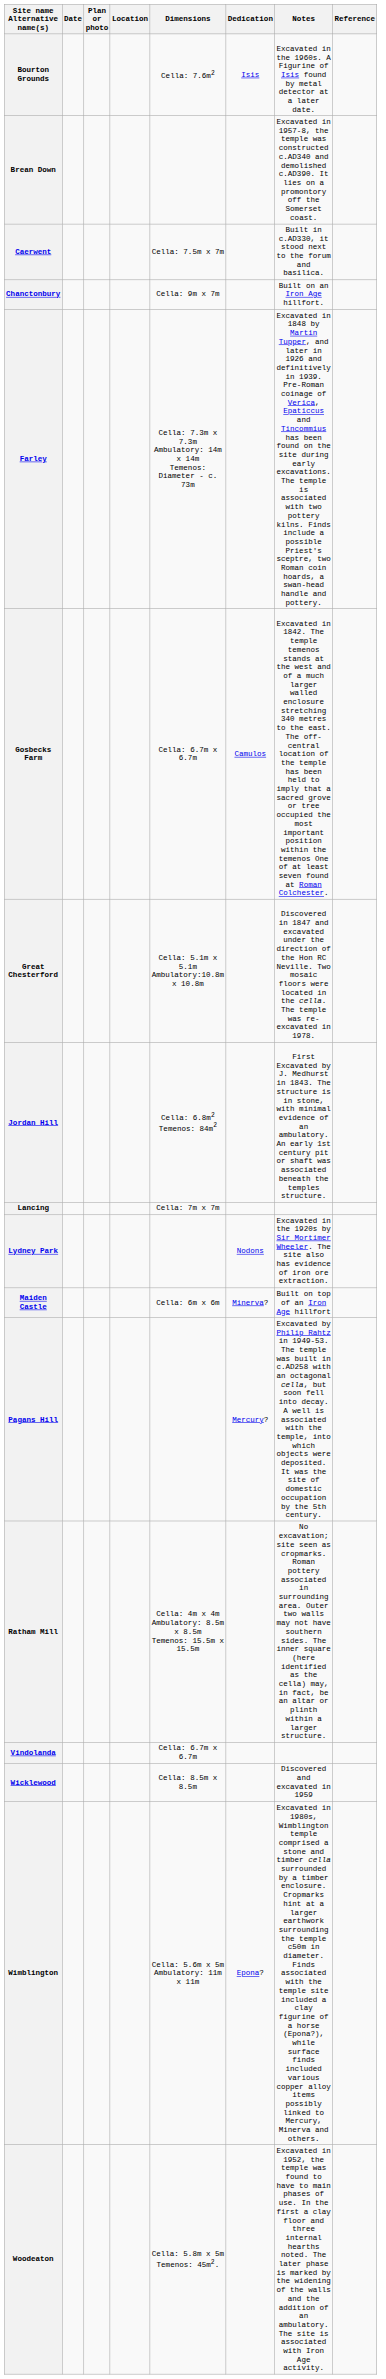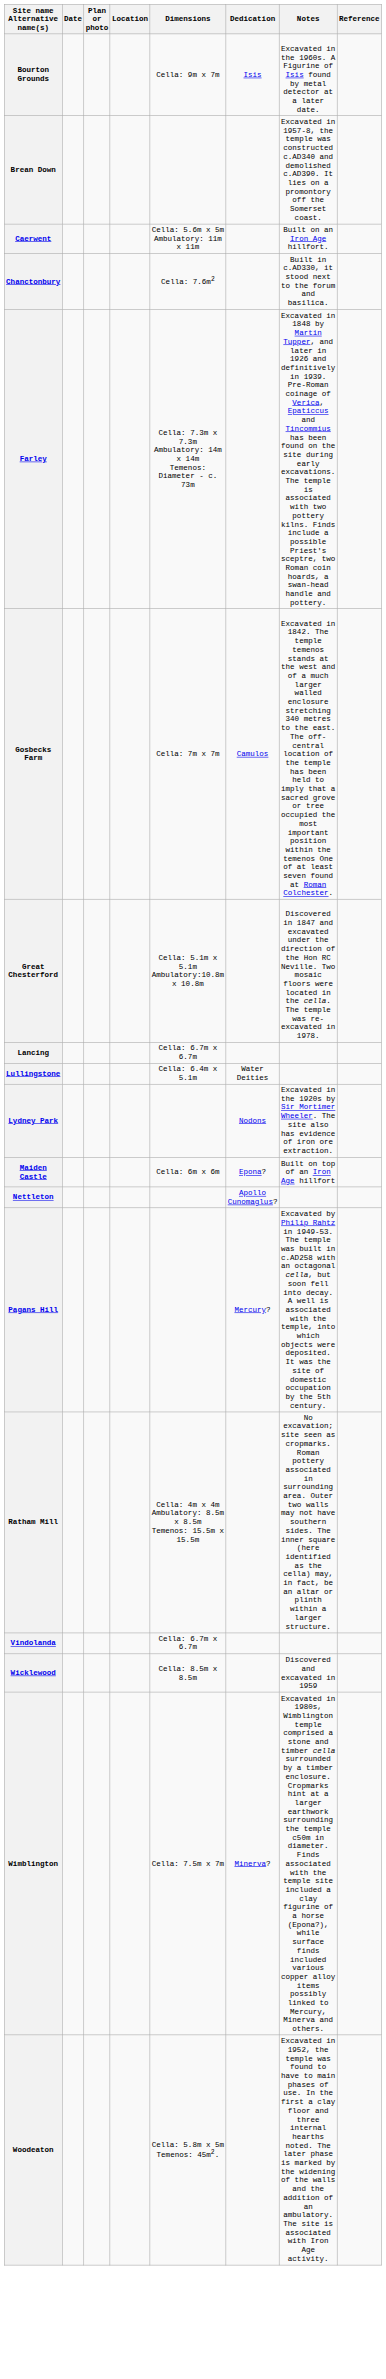(188, 75) Cella: 7.6m2 -> (188, 75) Cella: 9m x 7m
(188, 252) Cella: 7.5m x 7m -> (188, 239) Cella: 5.6m x 5m Ambulatory: 11m x 11m
(304, 252) Built in c.AD330, it stood next to the forum and basilica. -> (308, 239) Built on an Iron Age hillfort.
(188, 294) Cella: 9m x 7m -> (188, 281) Cella: 7.6m2
(304, 294) Built on an Iron Age hillfort. -> (308, 281) Built in c.AD330, it stood next to the forum and basilica.
(188, 754) Cella: 6.7m x 6.7m -> (188, 754) Cella: 7m x 7m
- row: (33, 1122)
(188, 1209) Cella: 7m x 7m -> (188, 1053) Cella: 6.7m x 6.7m
+ row: (33, 1074)
(250, 1303) Minerva? -> (253, 1172) Epona?
+ row: (33, 1198)
(188, 1973) Cella: 5.6m x 5m Ambulatory: 11m x 11m -> (188, 1864) Cella: 7.5m x 7m
(250, 1973) Epona? -> (253, 1864) Minerva?
